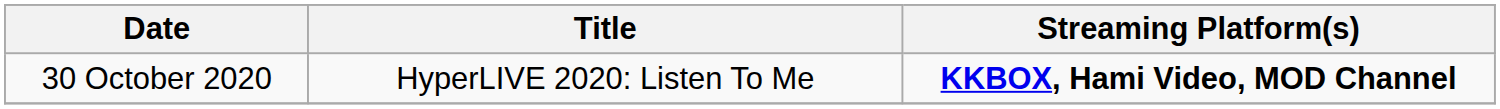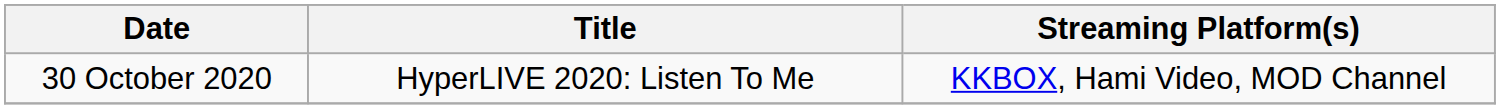(1199, 77) bold -> (1199, 77) normal
